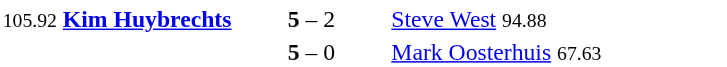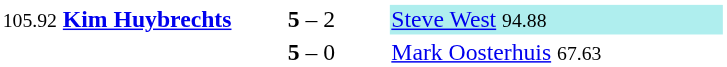(469, 19) no background -> (469, 19) paleturquoise background
